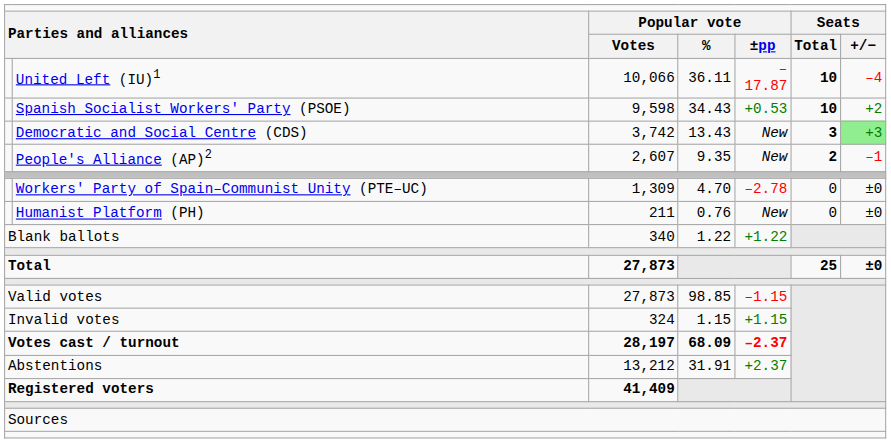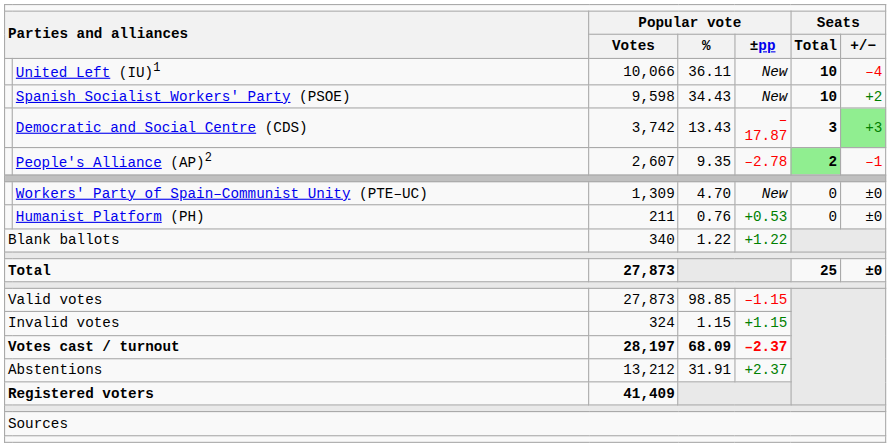(766, 78) –17.87 -> (774, 71) New
(766, 109) +0.53 -> (774, 97) New
(774, 133) New -> (766, 128) –17.87
(774, 158) New -> (766, 162) –2.78
(833, 158) no background -> (833, 162) lightgreen background
(766, 190) –2.78 -> (774, 193) New
(774, 213) New -> (766, 217) +0.53
